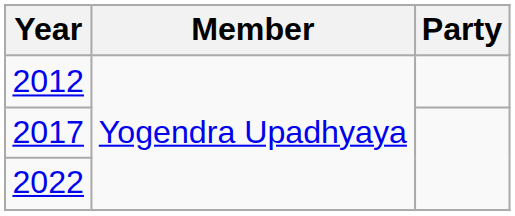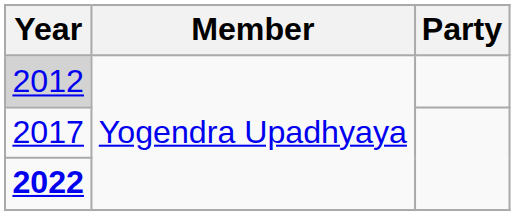(48, 81) no background -> (48, 81) lightgrey background
(48, 183) normal -> (48, 183) bold
